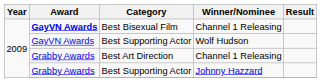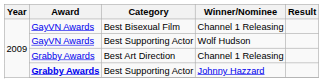(64, 27) bold -> (63, 27) normal
(63, 71) normal -> (65, 71) bold
